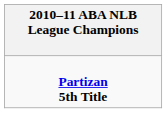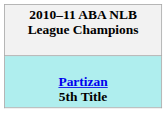(83, 89) no background -> (83, 89) paleturquoise background
